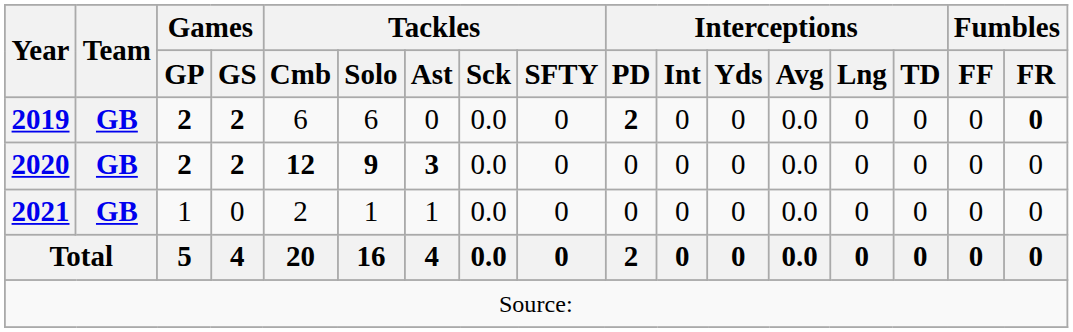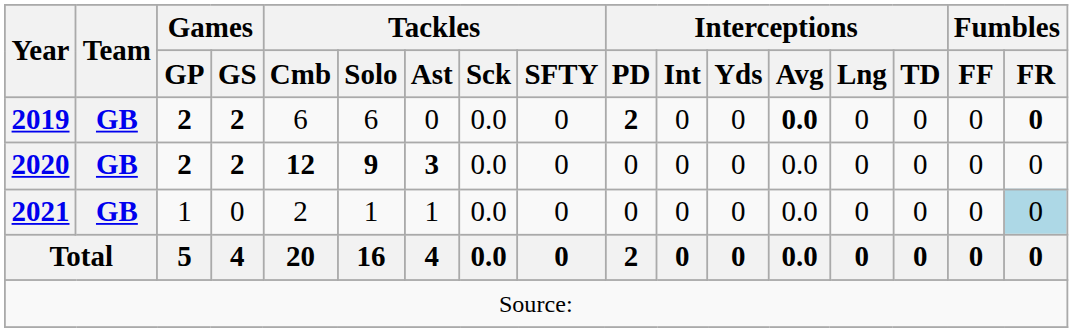(800, 119) normal -> (800, 119) bold
(1036, 211) no background -> (1036, 211) lightblue background
